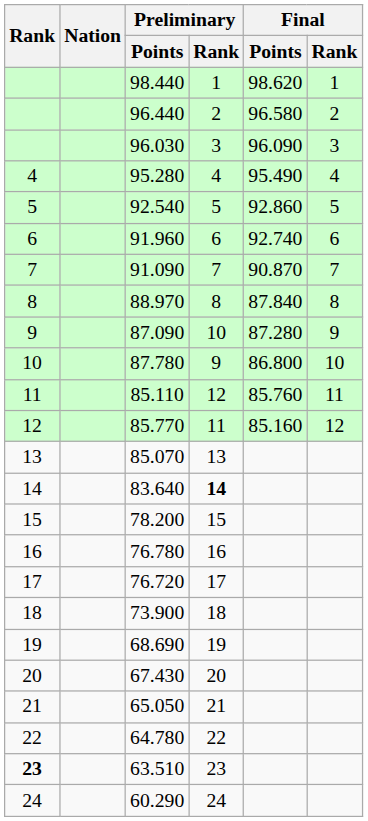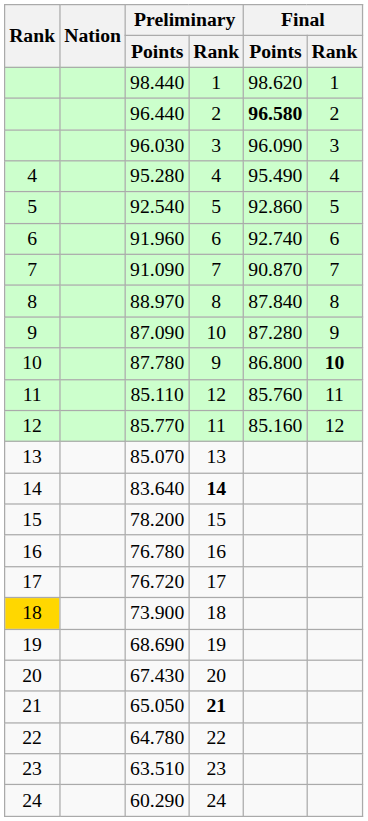(275, 113) normal -> (275, 113) bold
(334, 363) normal -> (334, 363) bold
(32, 613) no background -> (32, 613) gold background
(216, 706) normal -> (216, 706) bold
(32, 769) bold -> (32, 769) normal
